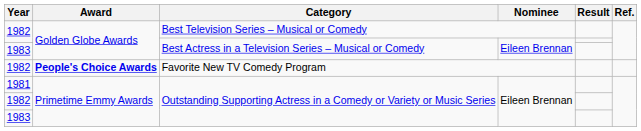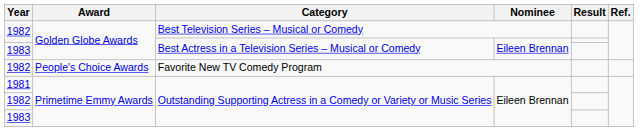(96, 67) bold -> (92, 67) normal
